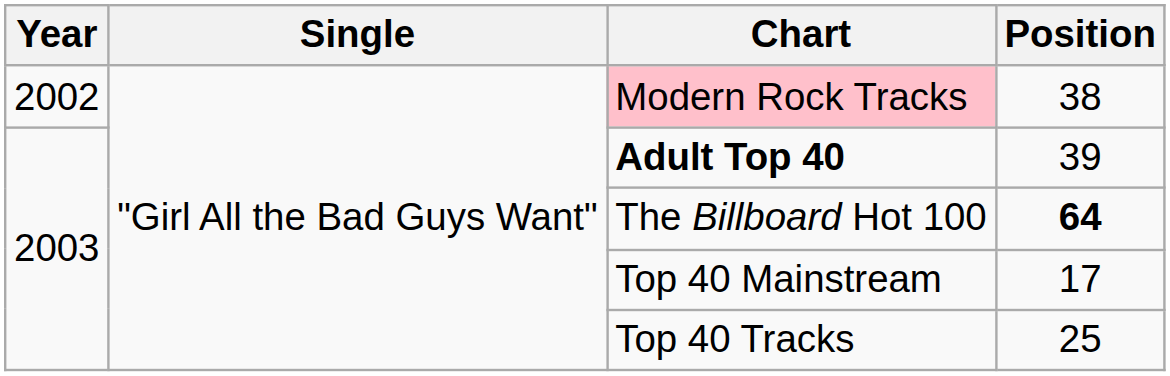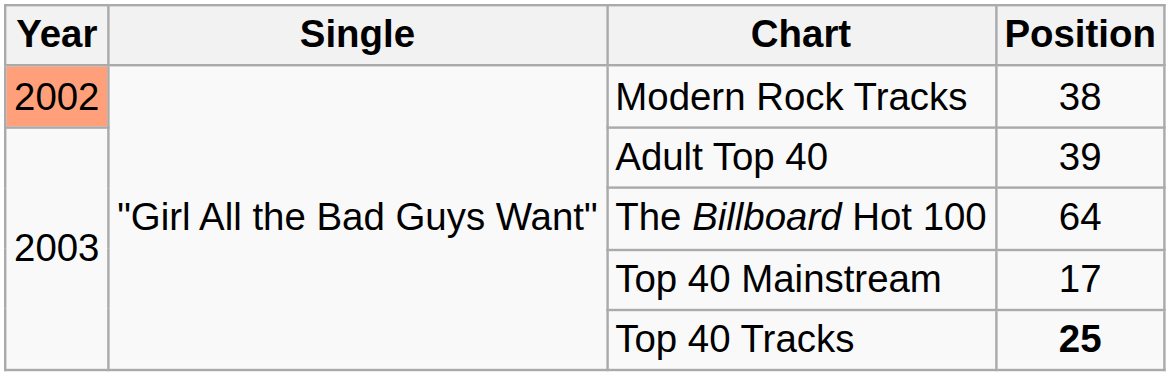(57, 95) no background -> (57, 95) lightsalmon background
(791, 95) pink background -> (791, 95) no background
(730, 156) bold -> (722, 156) normal
(1080, 217) bold -> (1080, 217) normal
(1080, 339) normal -> (1080, 339) bold
